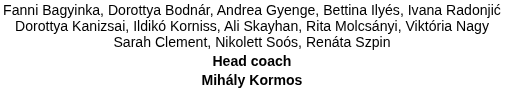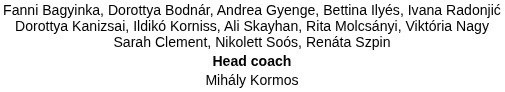(252, 81) bold -> (252, 81) normal
